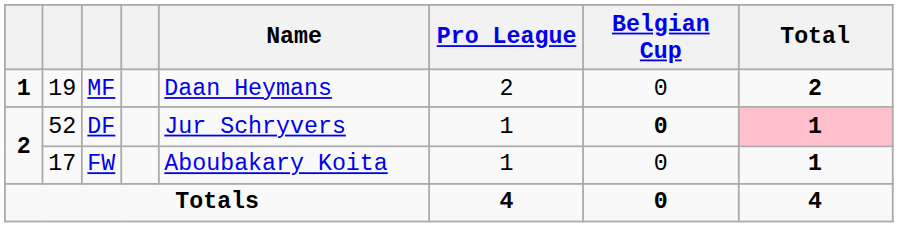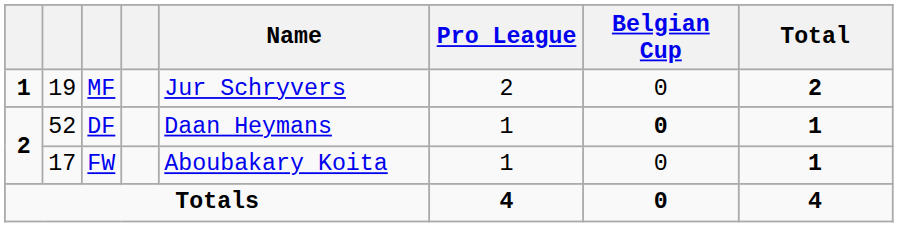(248, 89) Daan Heymans -> (255, 89) Jur Schryvers
(255, 127) Jur Schryvers -> (248, 127) Daan Heymans
(815, 127) pink background -> (815, 127) no background
